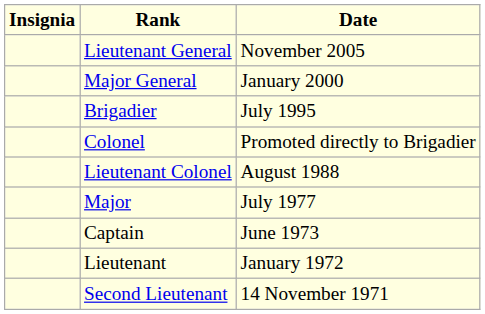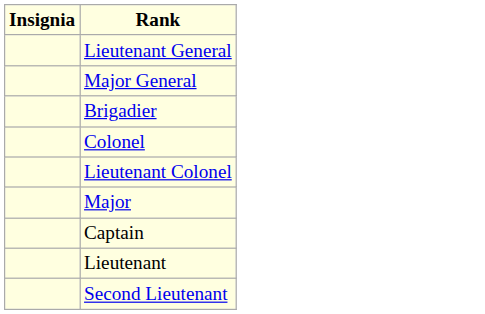- column: (358, 19)
